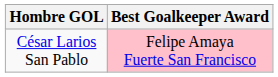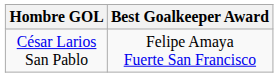(190, 50) pink background -> (190, 50) no background
